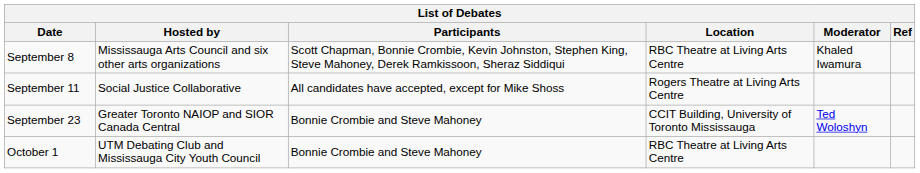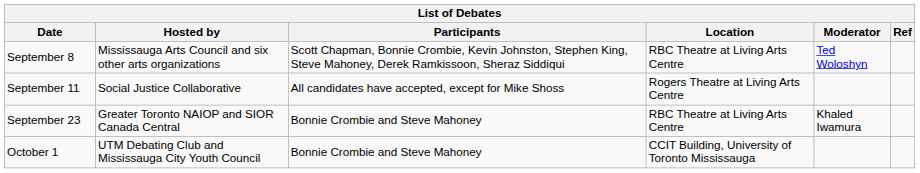(839, 57) Khaled Iwamura -> (842, 57) Ted Woloshyn
(720, 120) CCIT Building, University of Toronto Mississauga -> (718, 120) RBC Theatre at Living Arts Centre
(842, 120) Ted Woloshyn -> (839, 120) Khaled Iwamura
(718, 152) RBC Theatre at Living Arts Centre -> (720, 152) CCIT Building, University of Toronto Mississauga
